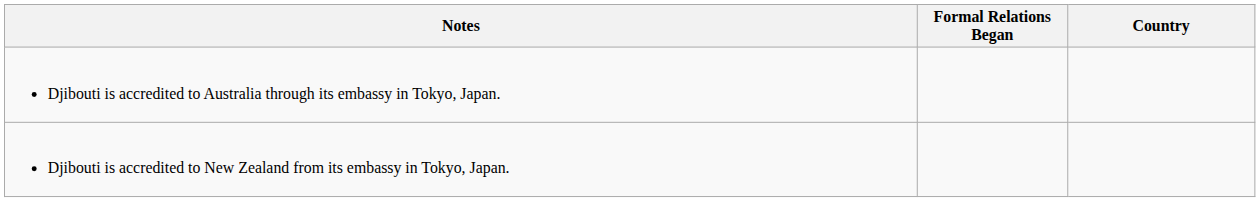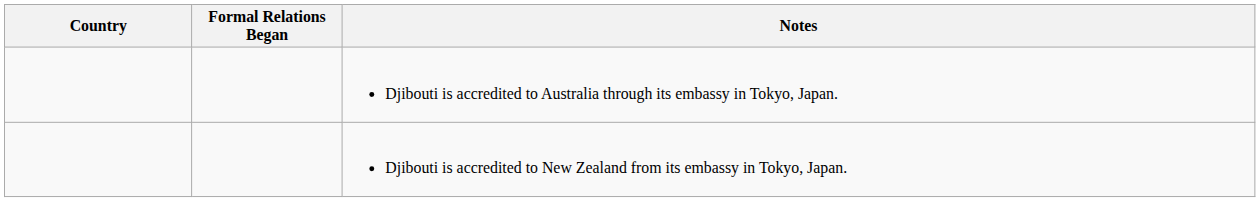columns swapped: (1161, 25) <-> (461, 25)
